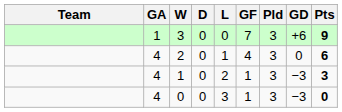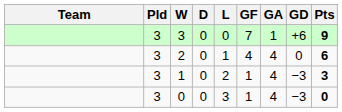columns swapped: (273, 14) <-> (157, 14)
